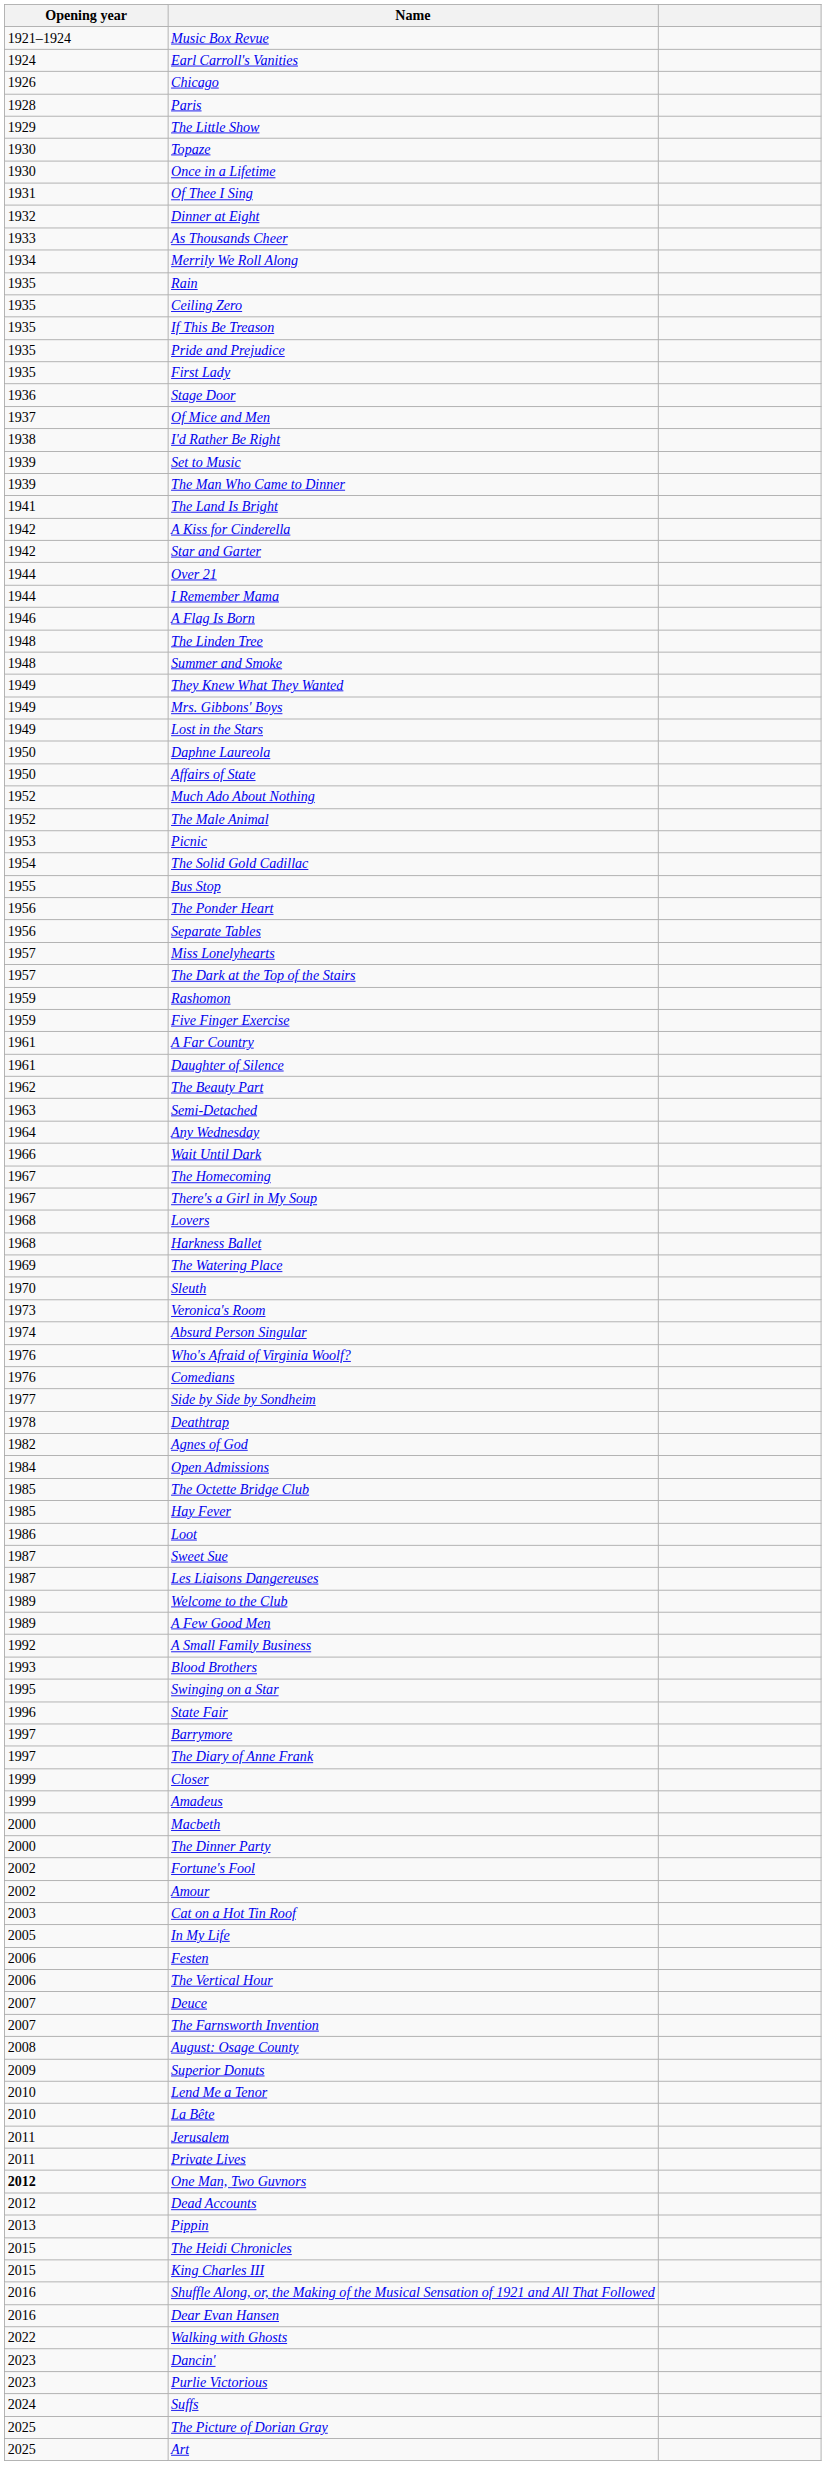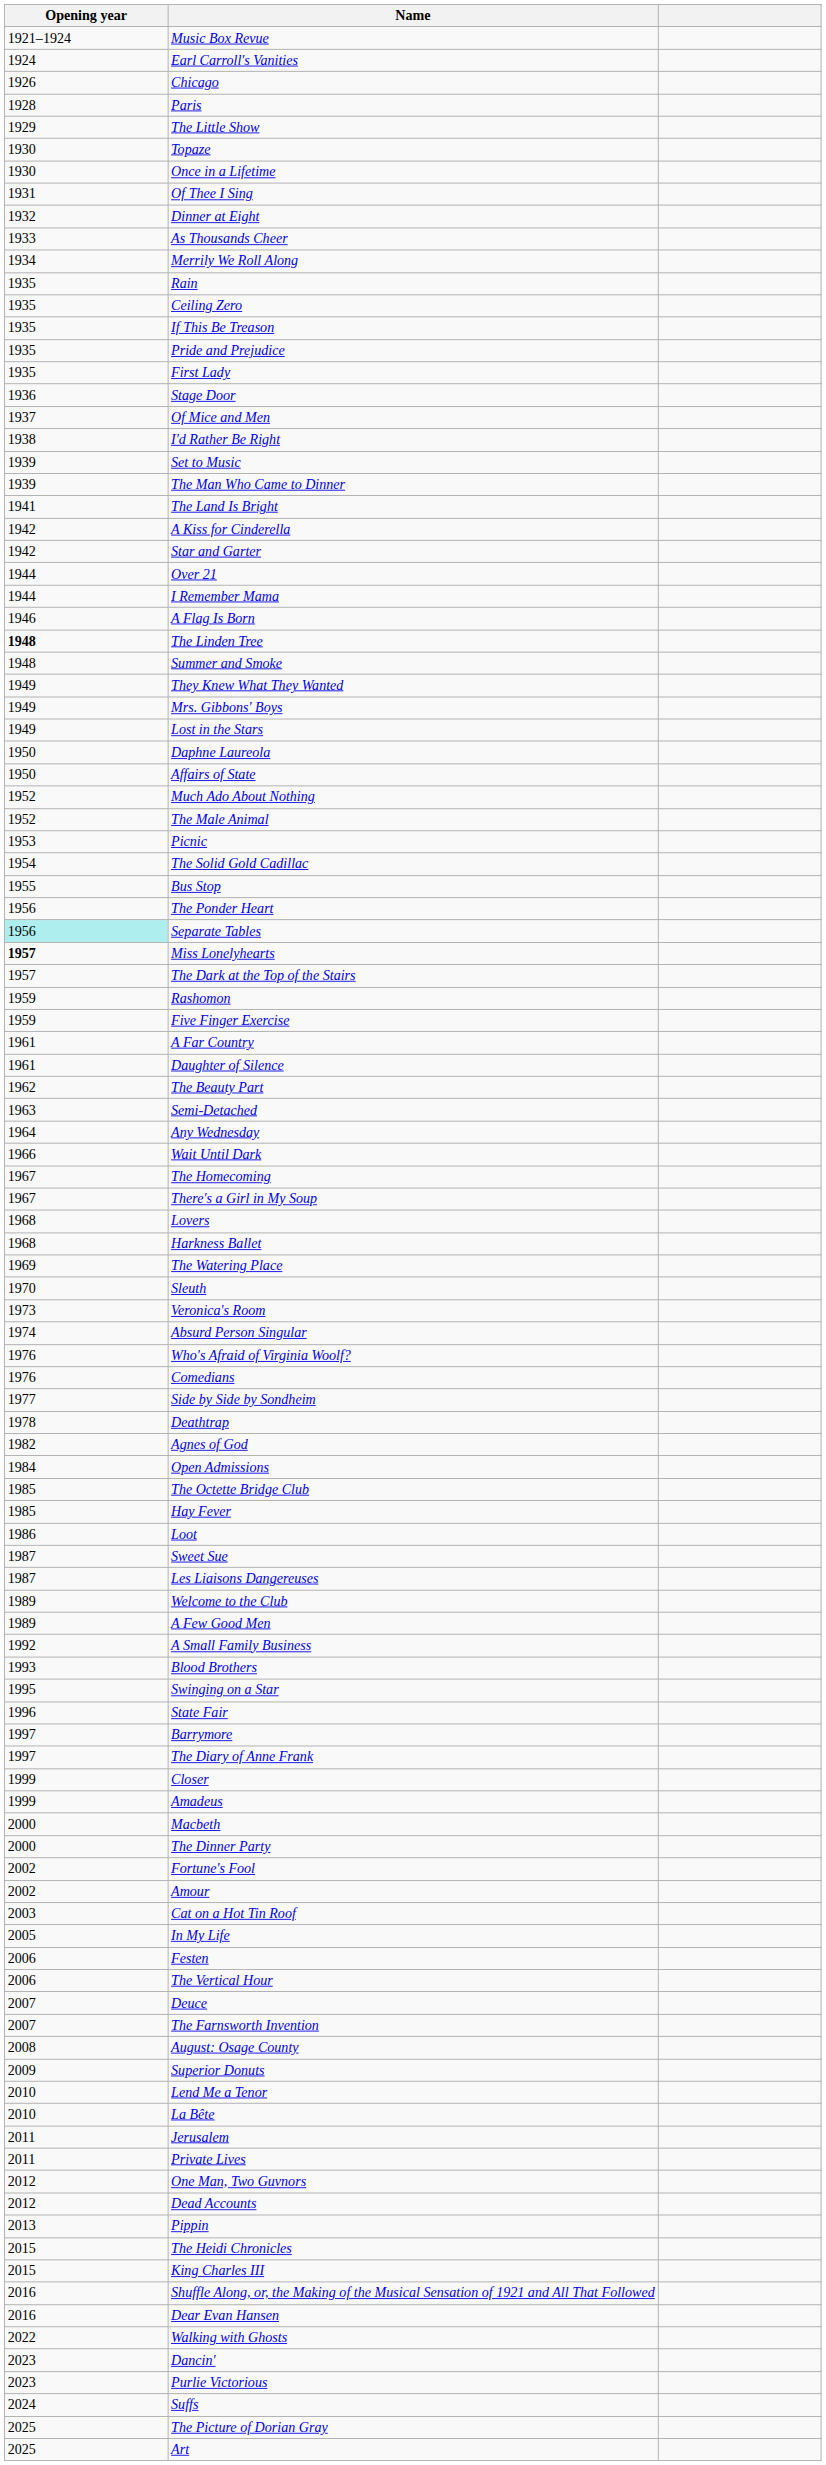(22, 640) normal -> (22, 640) bold
(22, 931) no background -> (22, 931) paleturquoise background
(22, 953) normal -> (22, 953) bold
(22, 2181) bold -> (22, 2181) normal
